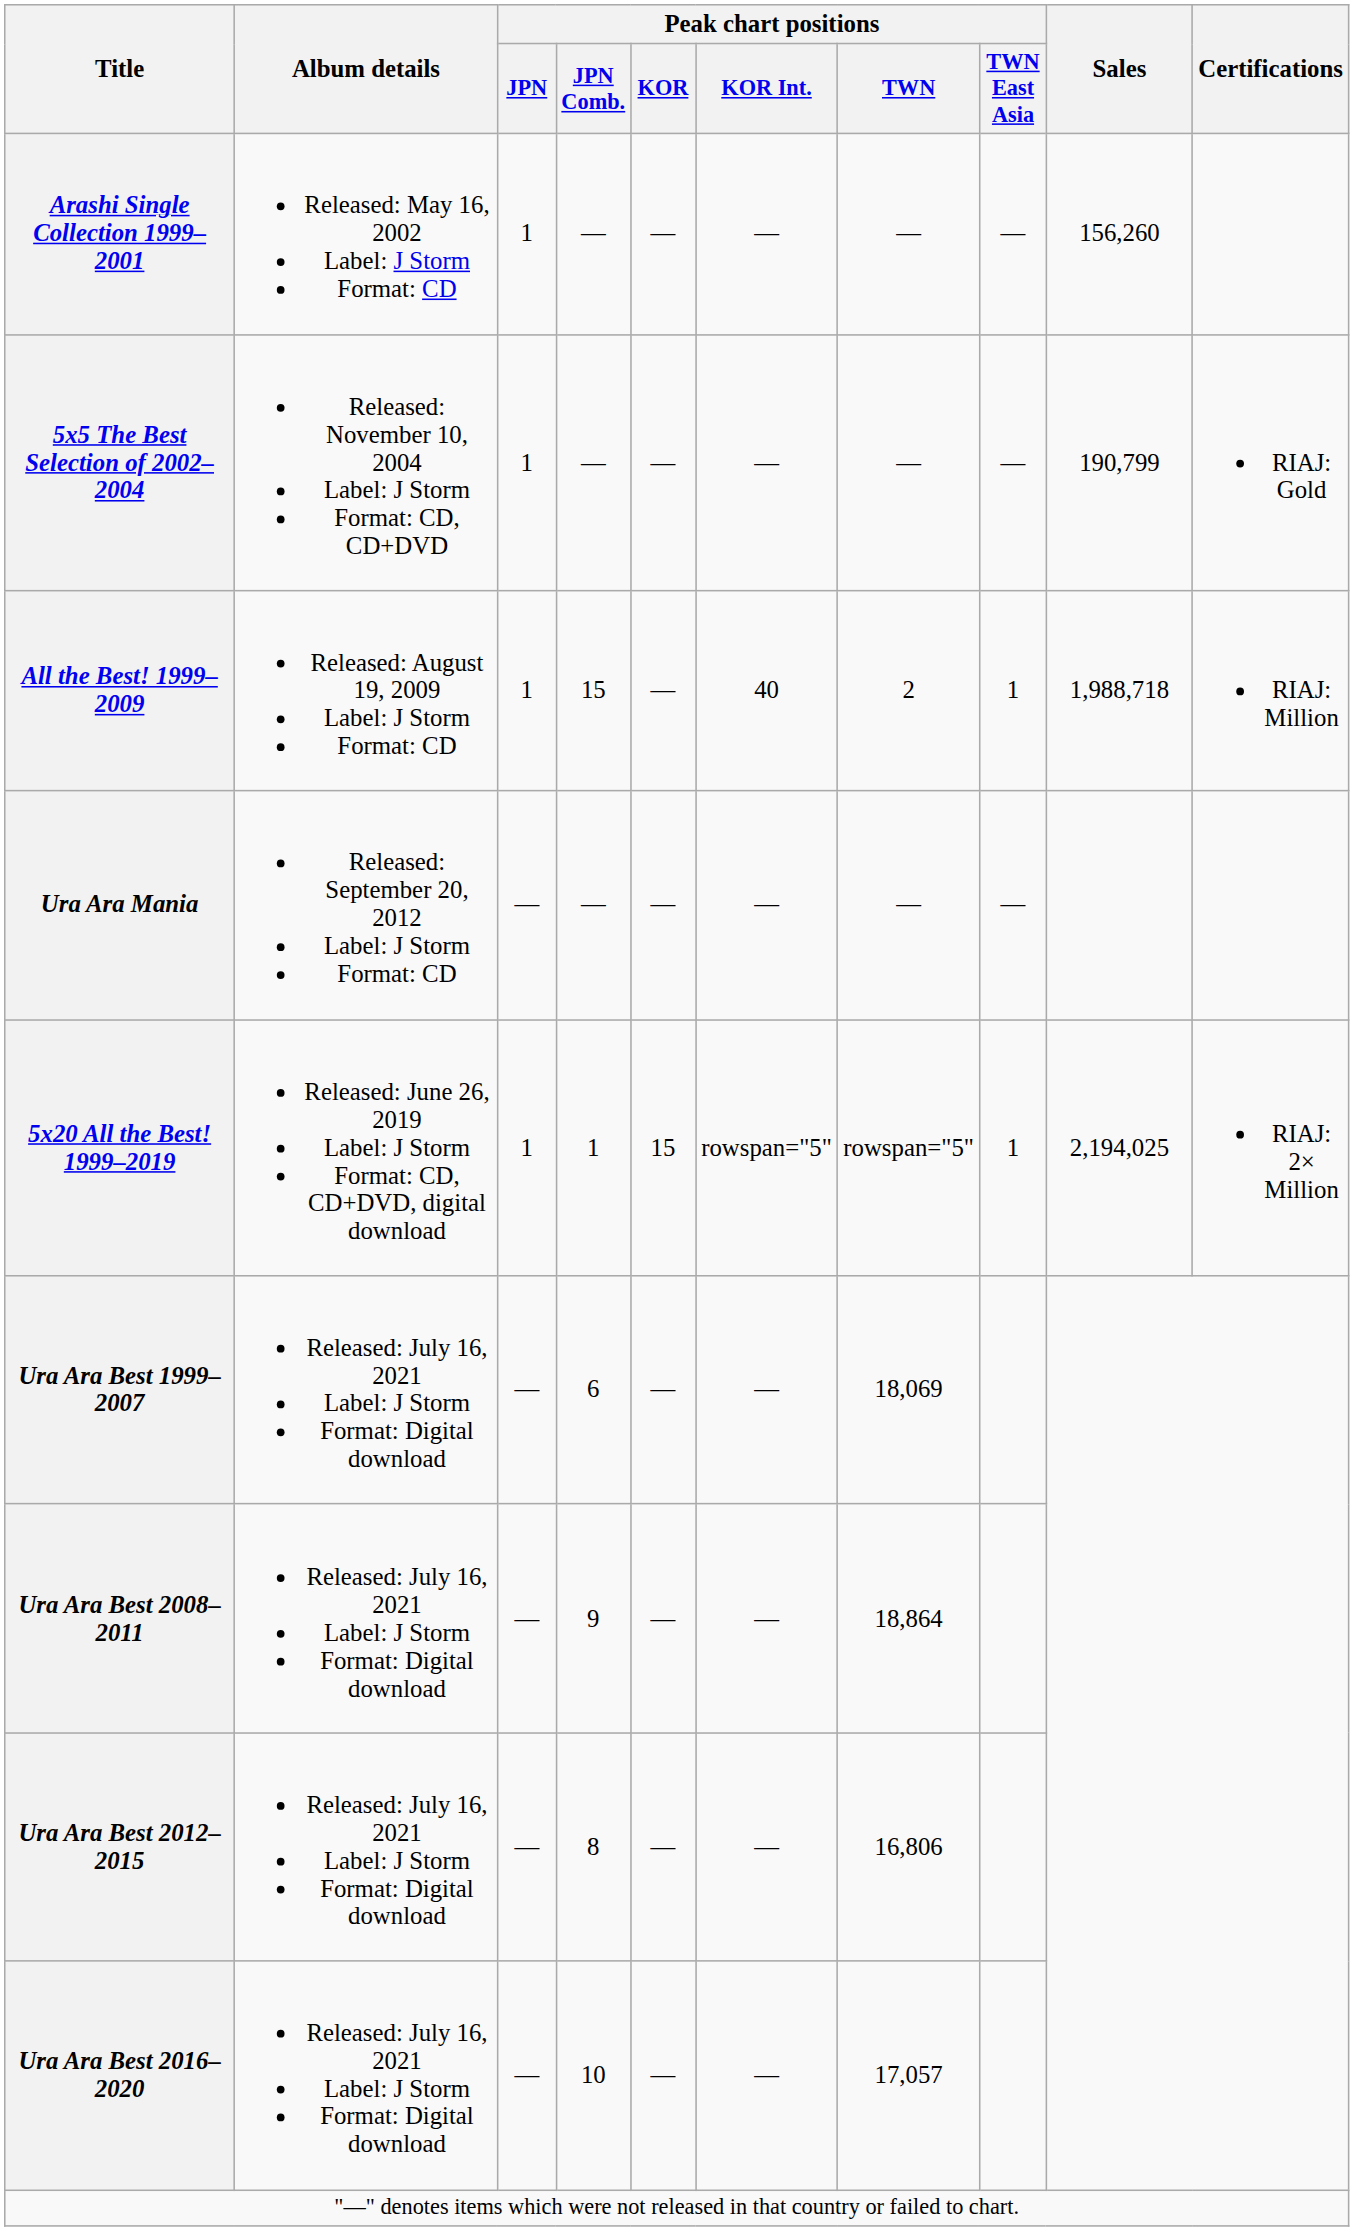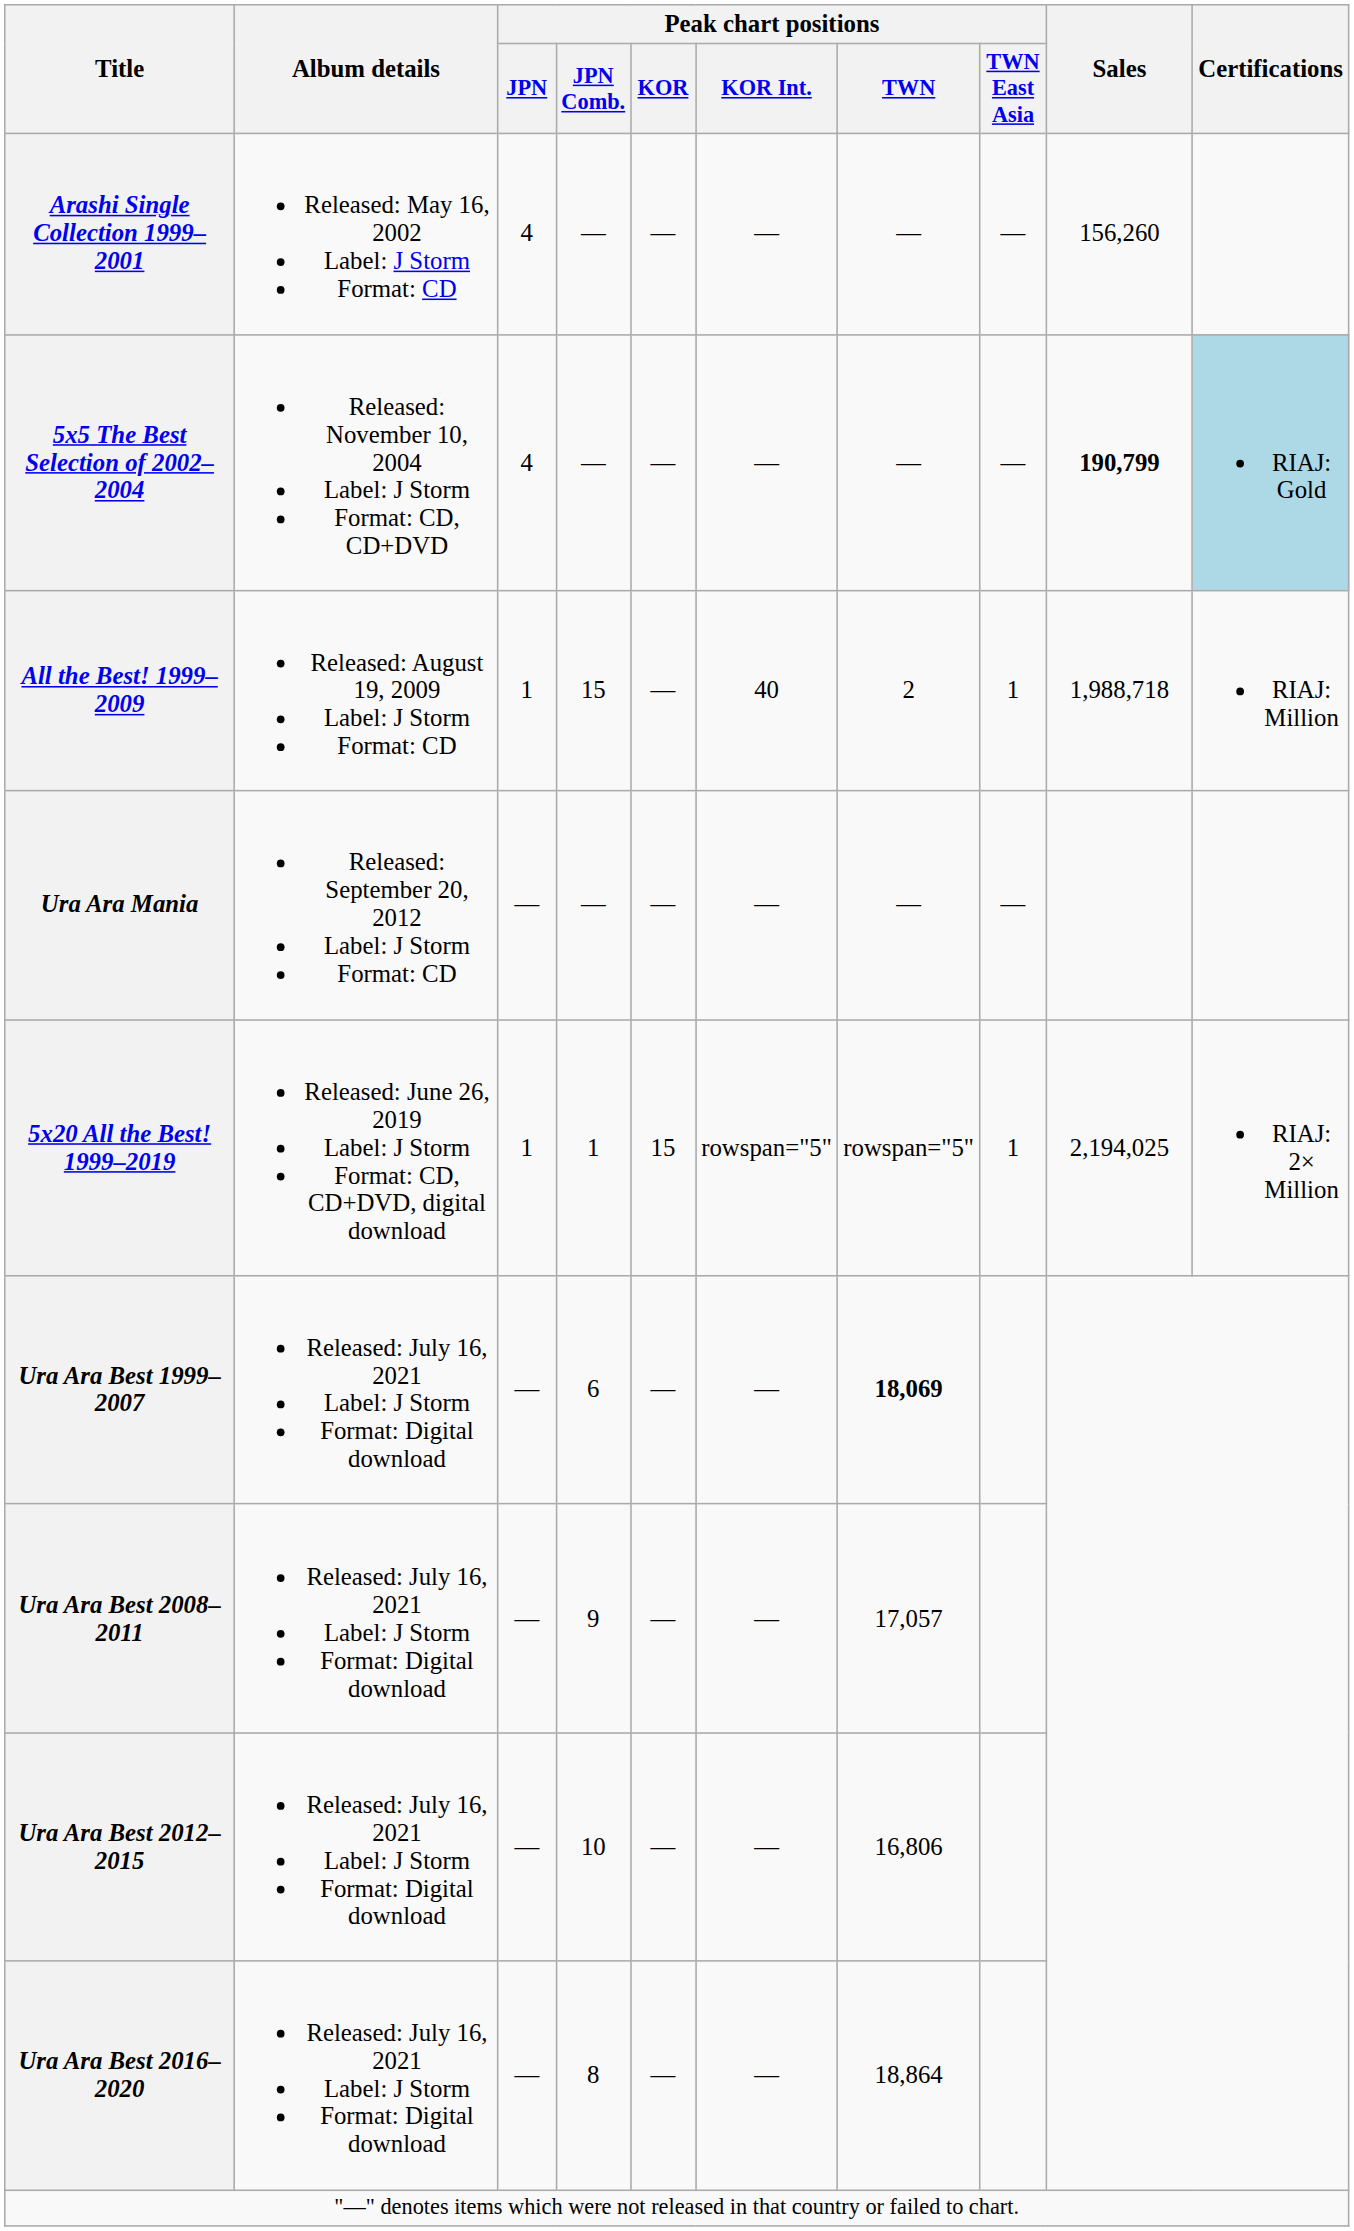(527, 233) 1 -> (527, 233) 4
(527, 462) 1 -> (527, 462) 4
(1119, 462) normal -> (1119, 462) bold
(1271, 476) no background -> (1271, 476) lightblue background
(909, 1389) normal -> (909, 1389) bold
(909, 1618) 18,864 -> (909, 1618) 17,057
(593, 1846) 8 -> (593, 1846) 10
(593, 2075) 10 -> (593, 2075) 8
(909, 2075) 17,057 -> (909, 2075) 18,864
